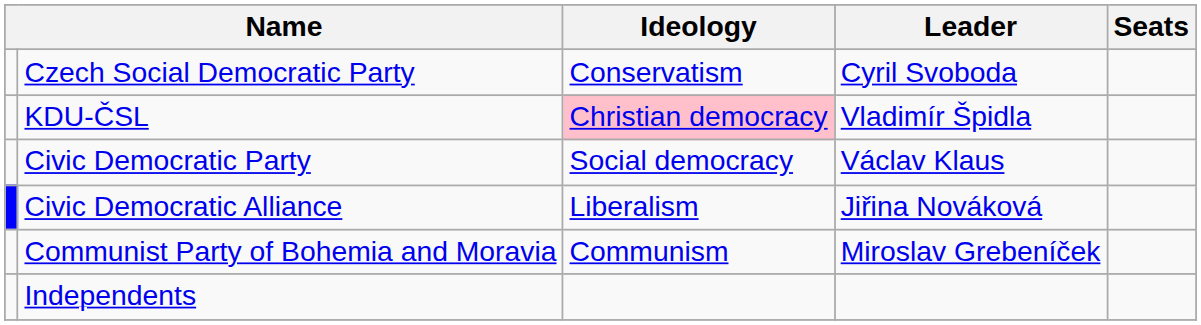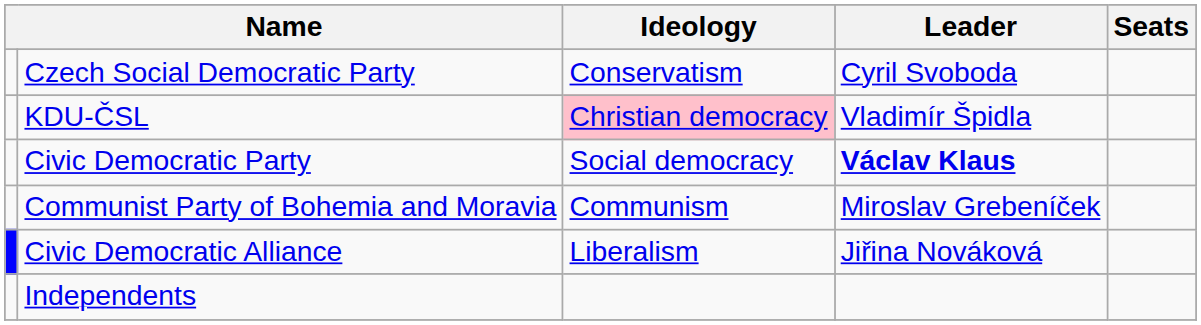(923, 161) normal -> (928, 161) bold
rows swapped: (183, 206) <-> (290, 251)
